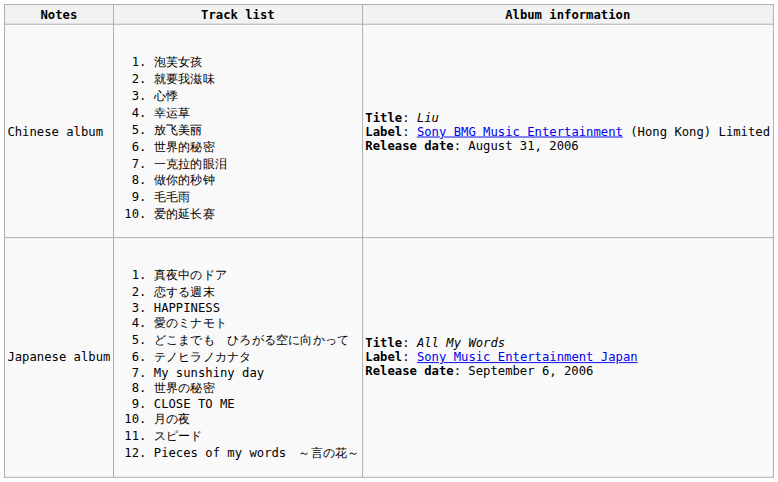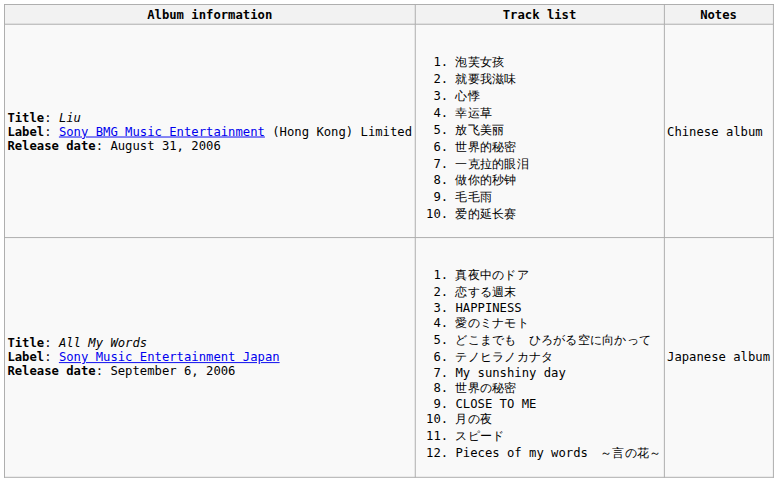columns swapped: (568, 14) <-> (59, 14)
